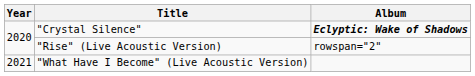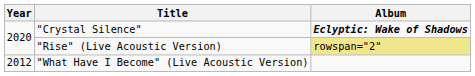(347, 46) no background -> (347, 46) khaki background
(19, 63) 2021 -> (19, 63) 2012
